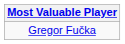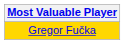(62, 30) no background -> (62, 30) gold background
